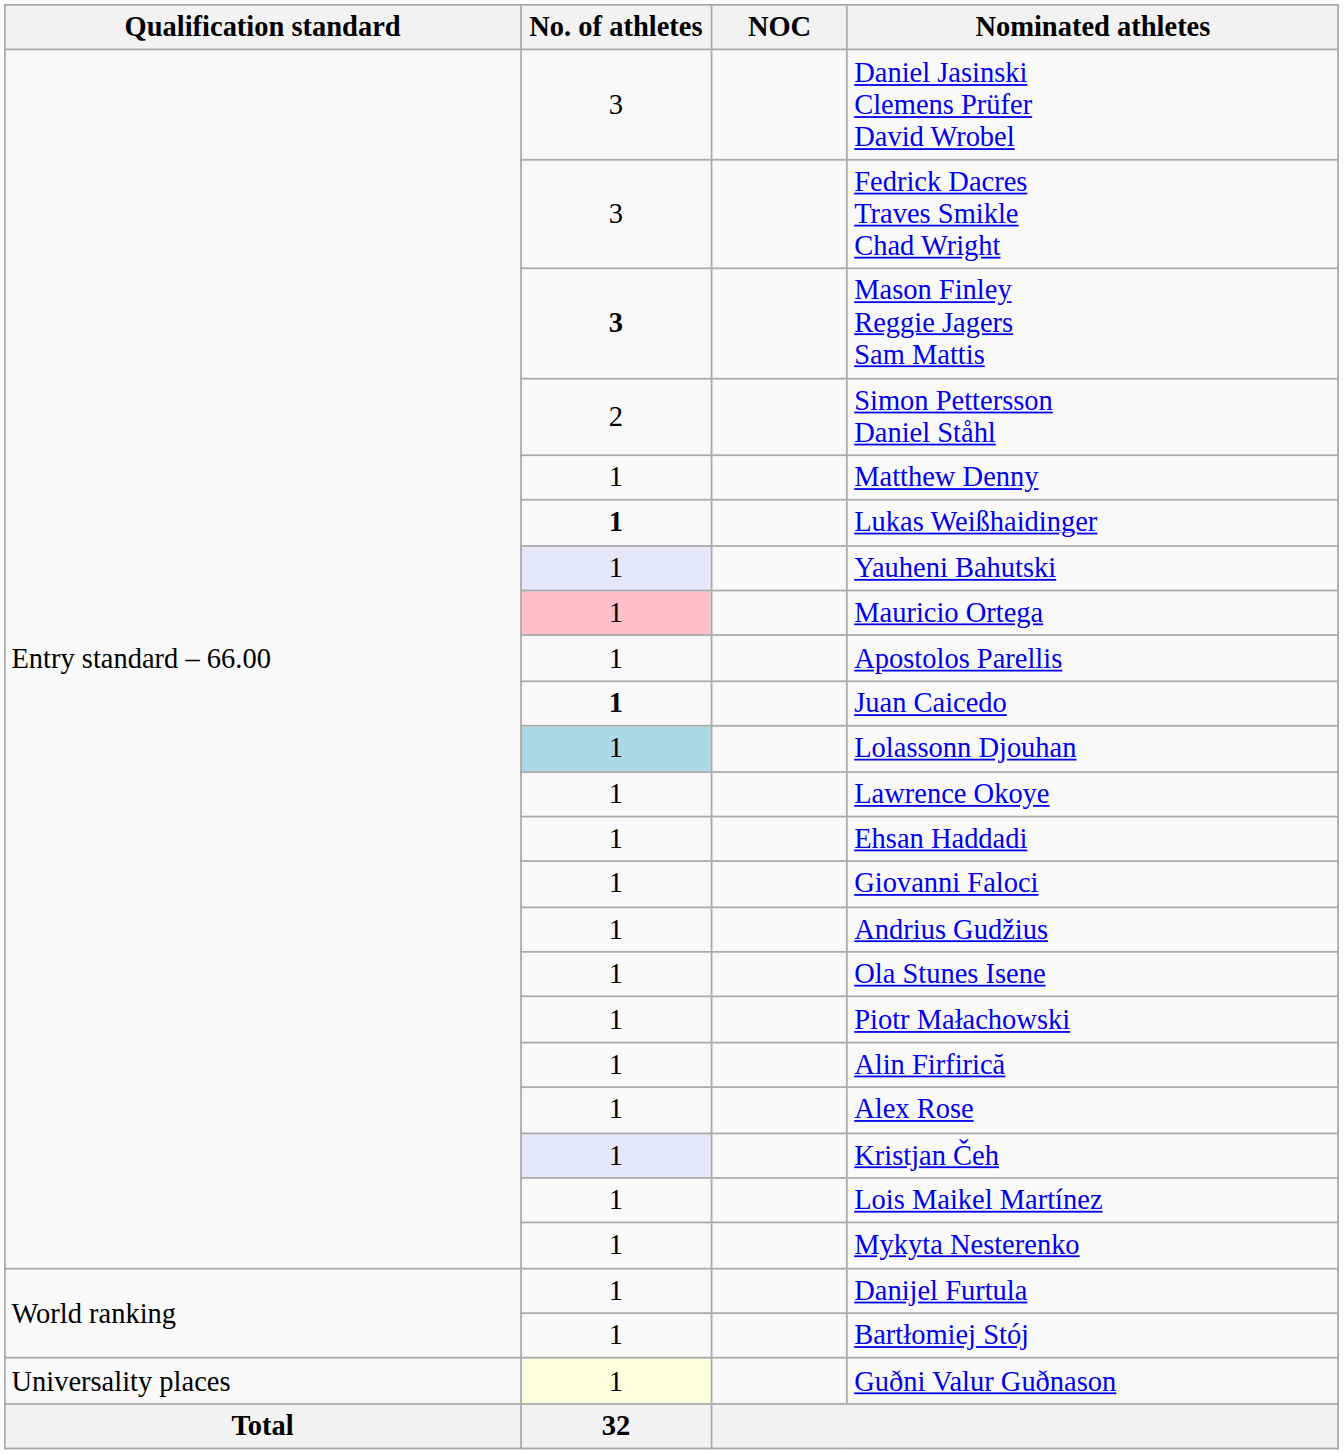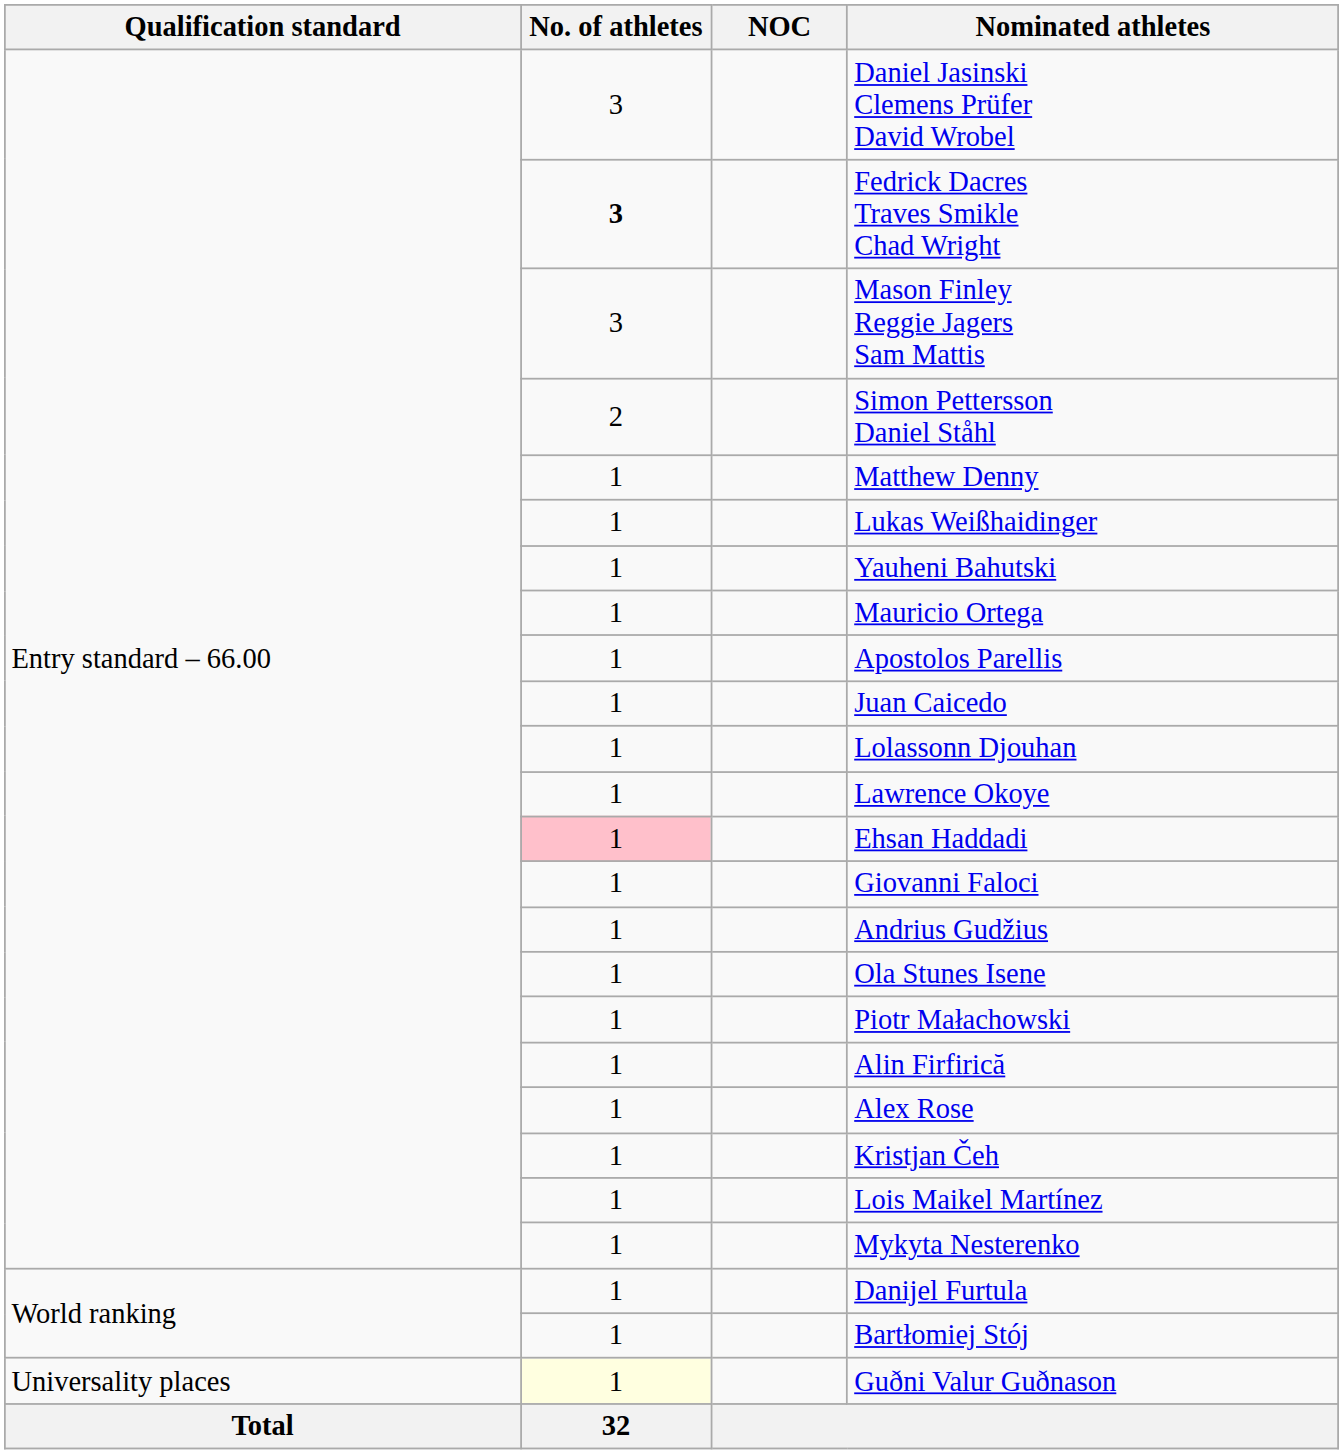(616, 213) normal -> (616, 213) bold
(616, 322) bold -> (616, 322) normal
(616, 522) bold -> (616, 522) normal
(616, 567) lavender background -> (616, 567) no background
(616, 612) pink background -> (616, 612) no background
(616, 703) bold -> (616, 703) normal
(616, 748) lightblue background -> (616, 748) no background
(616, 838) no background -> (616, 838) pink background
(616, 1154) lavender background -> (616, 1154) no background
